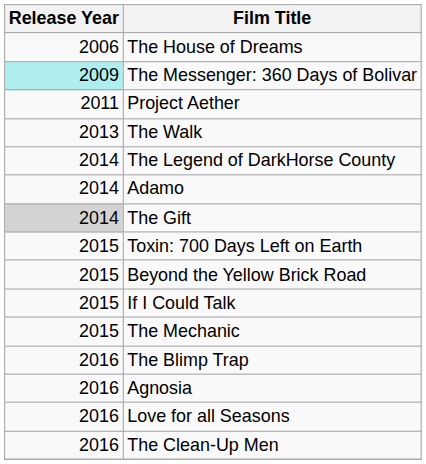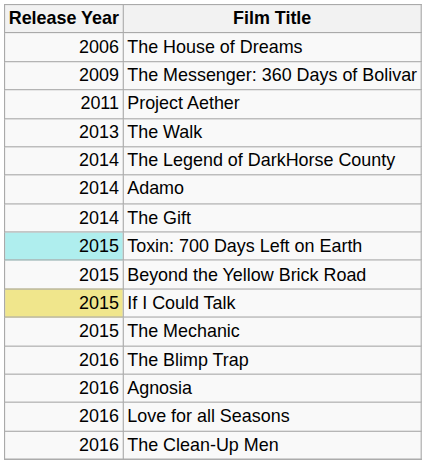(99, 75) paleturquoise background -> (99, 75) no background
(99, 217) lightgrey background -> (99, 217) no background
(99, 246) no background -> (99, 246) paleturquoise background
(99, 302) no background -> (99, 302) khaki background
